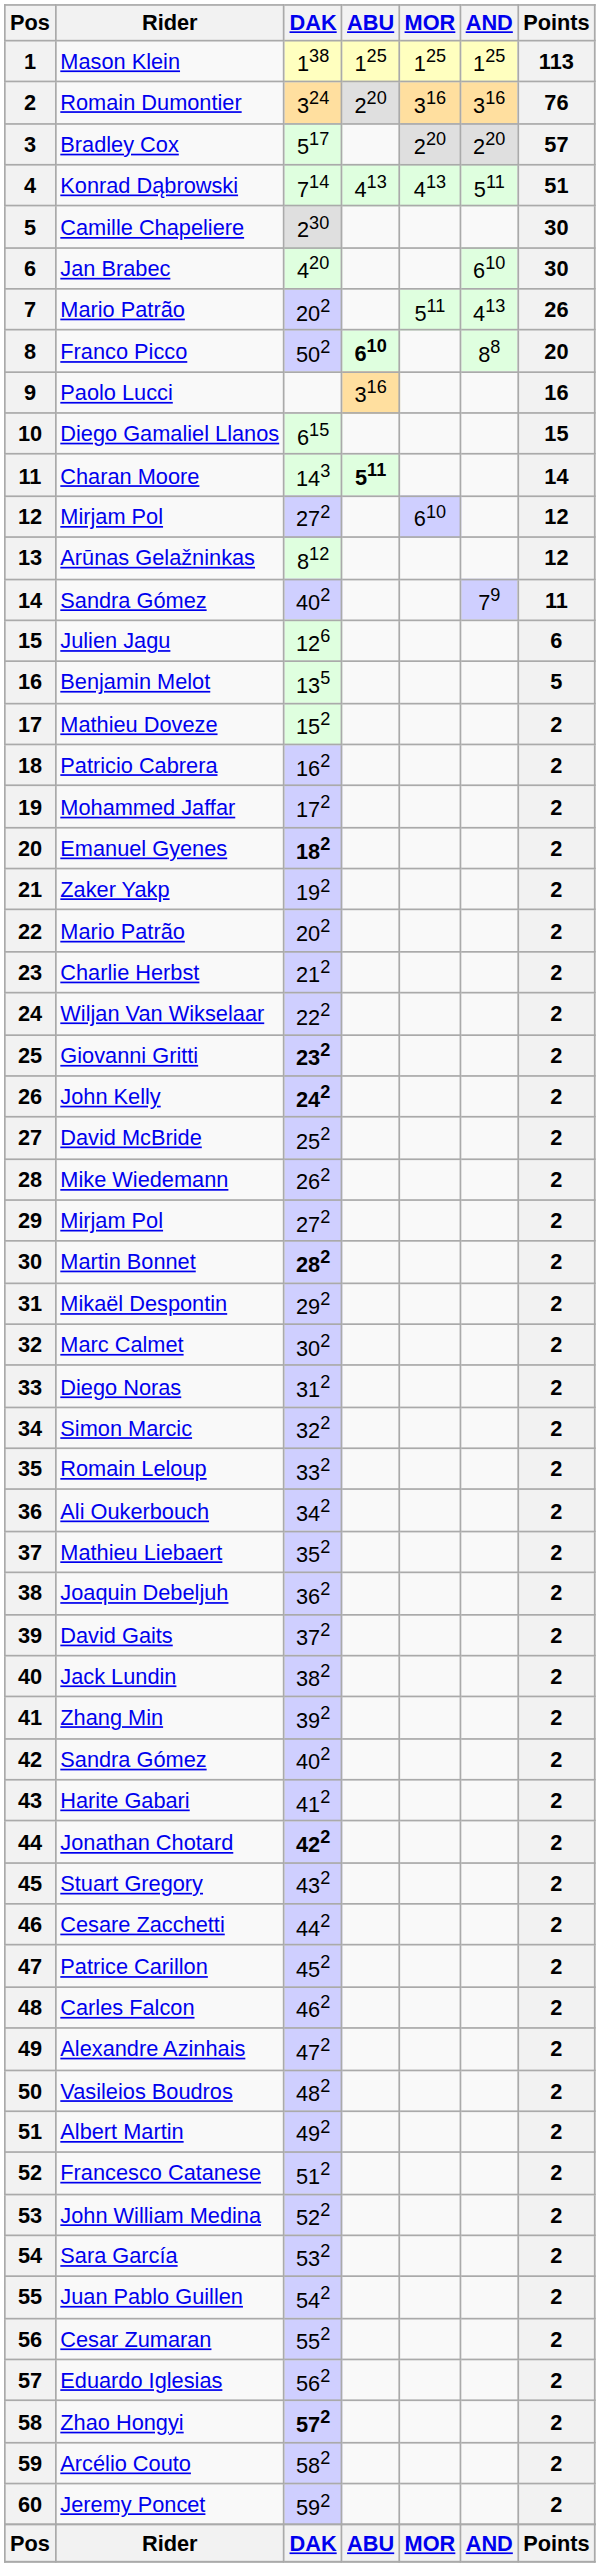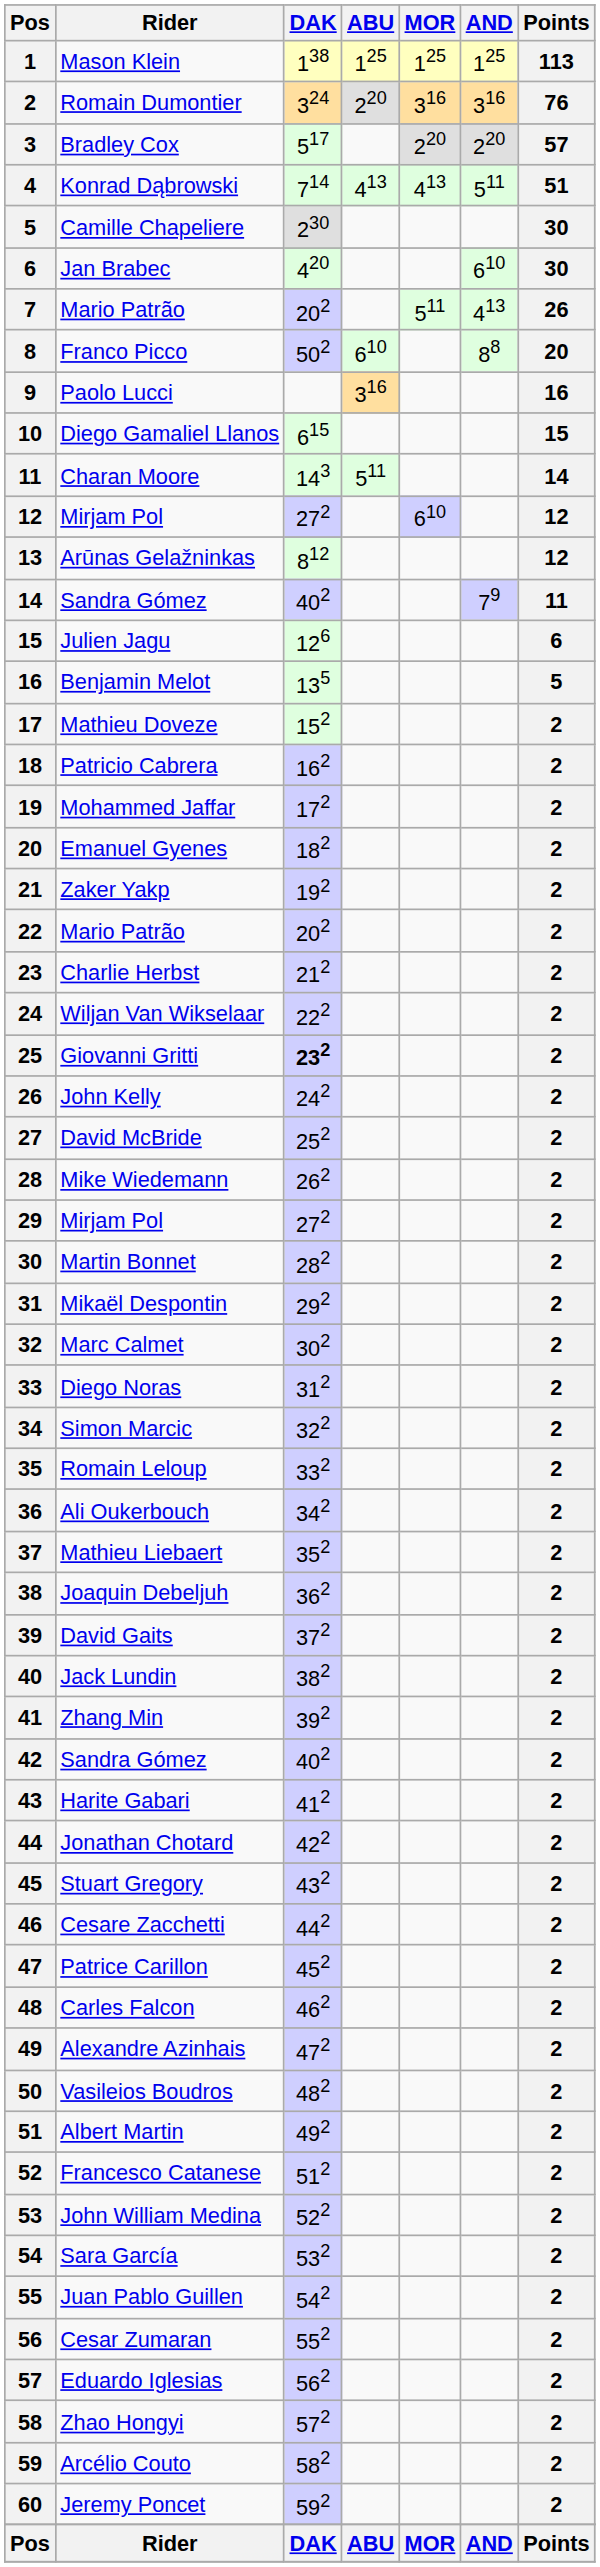(371, 351) bold -> (371, 351) normal
(371, 475) bold -> (371, 475) normal
(313, 848) bold -> (313, 848) normal
(313, 1096) bold -> (313, 1096) normal
(313, 1262) bold -> (313, 1262) normal
(313, 1842) bold -> (313, 1842) normal
(313, 2422) bold -> (313, 2422) normal
